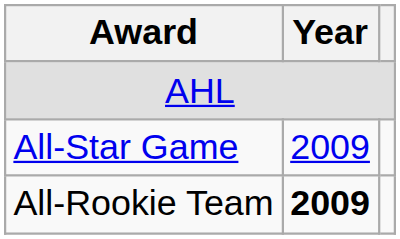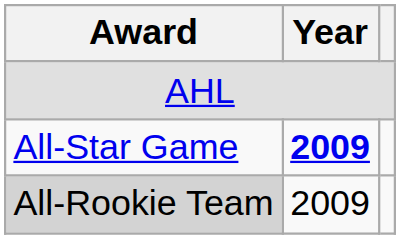(330, 146) normal -> (330, 146) bold
(144, 203) no background -> (144, 203) lightgrey background
(330, 203) bold -> (330, 203) normal
